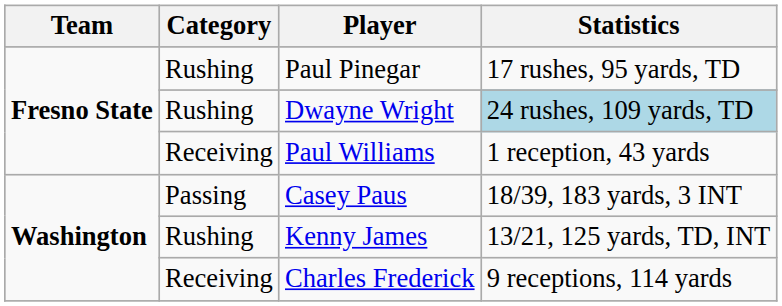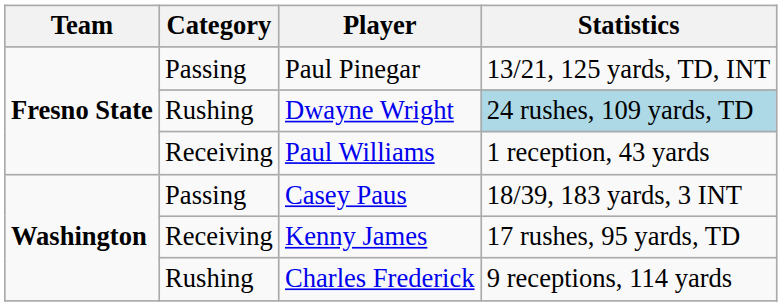(209, 68) Rushing -> (206, 68) Passing
(613, 68) 17 rushes, 95 yards, TD -> (629, 68) 13/21, 125 yards, TD, INT
(209, 236) Rushing -> (219, 236) Receiving
(629, 236) 13/21, 125 yards, TD, INT -> (613, 236) 17 rushes, 95 yards, TD
(219, 278) Receiving -> (209, 278) Rushing
